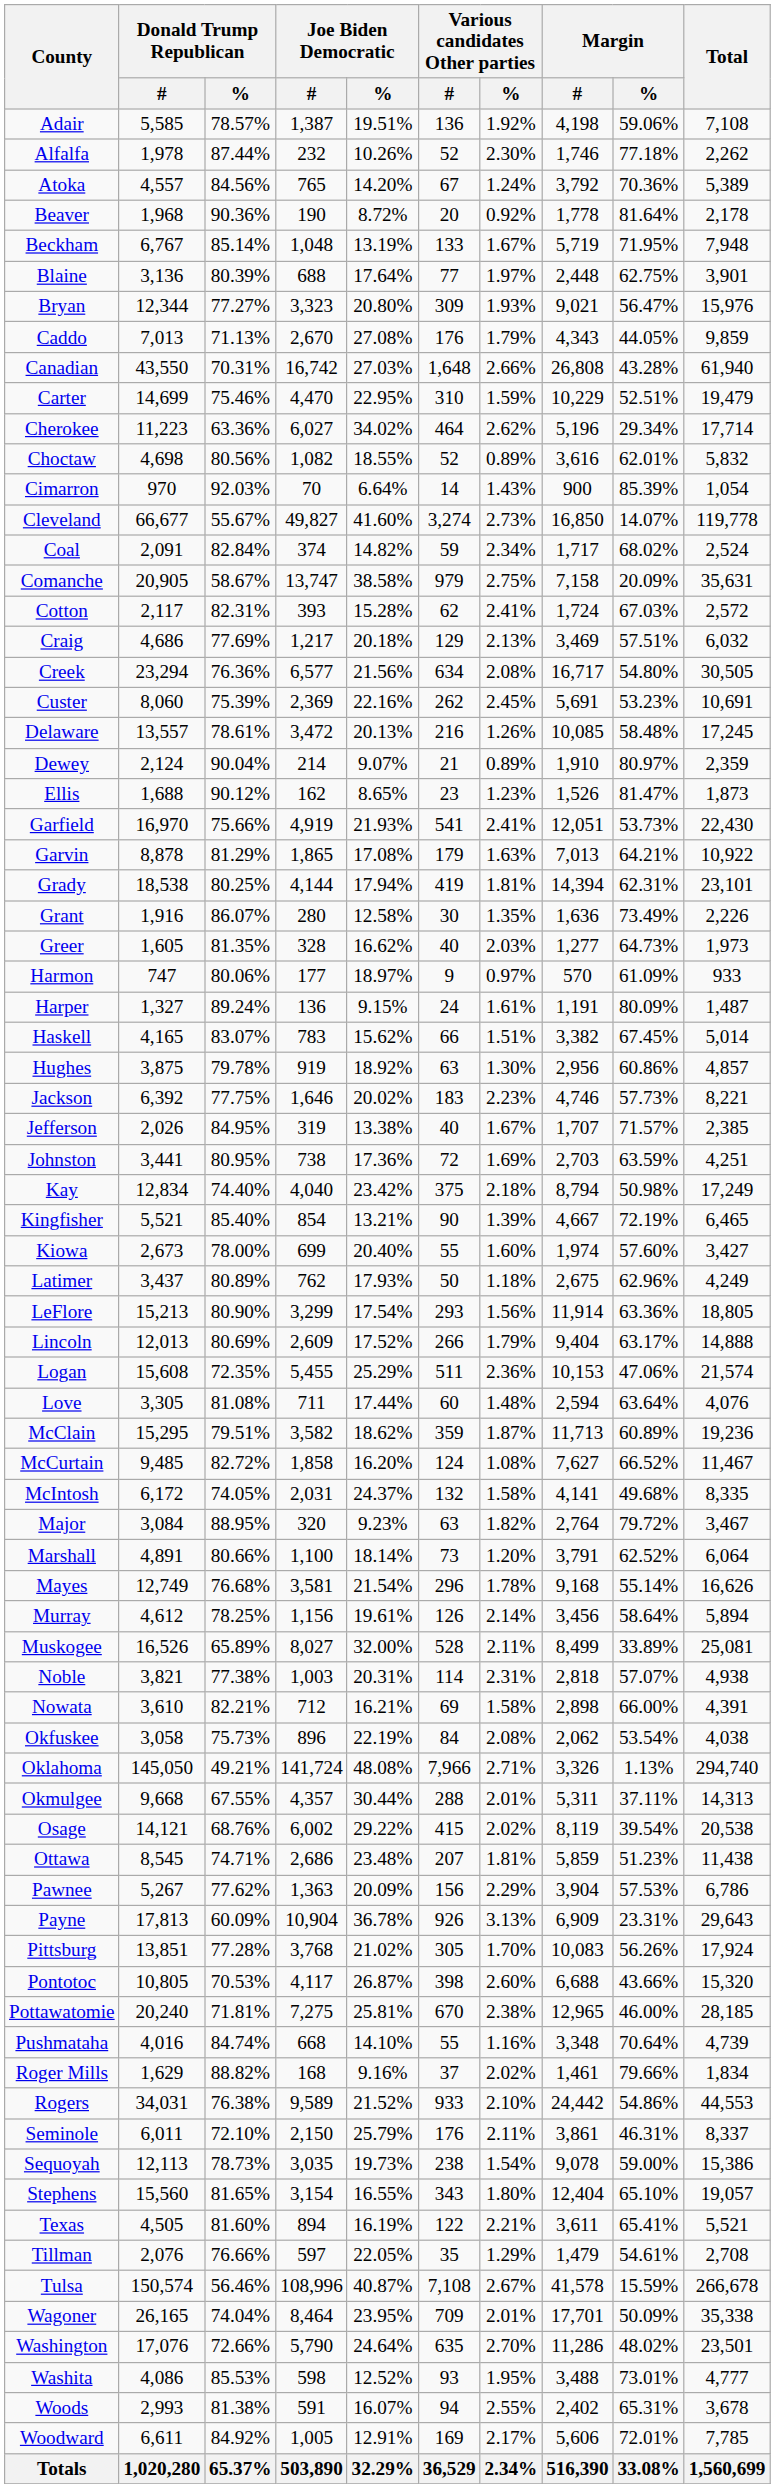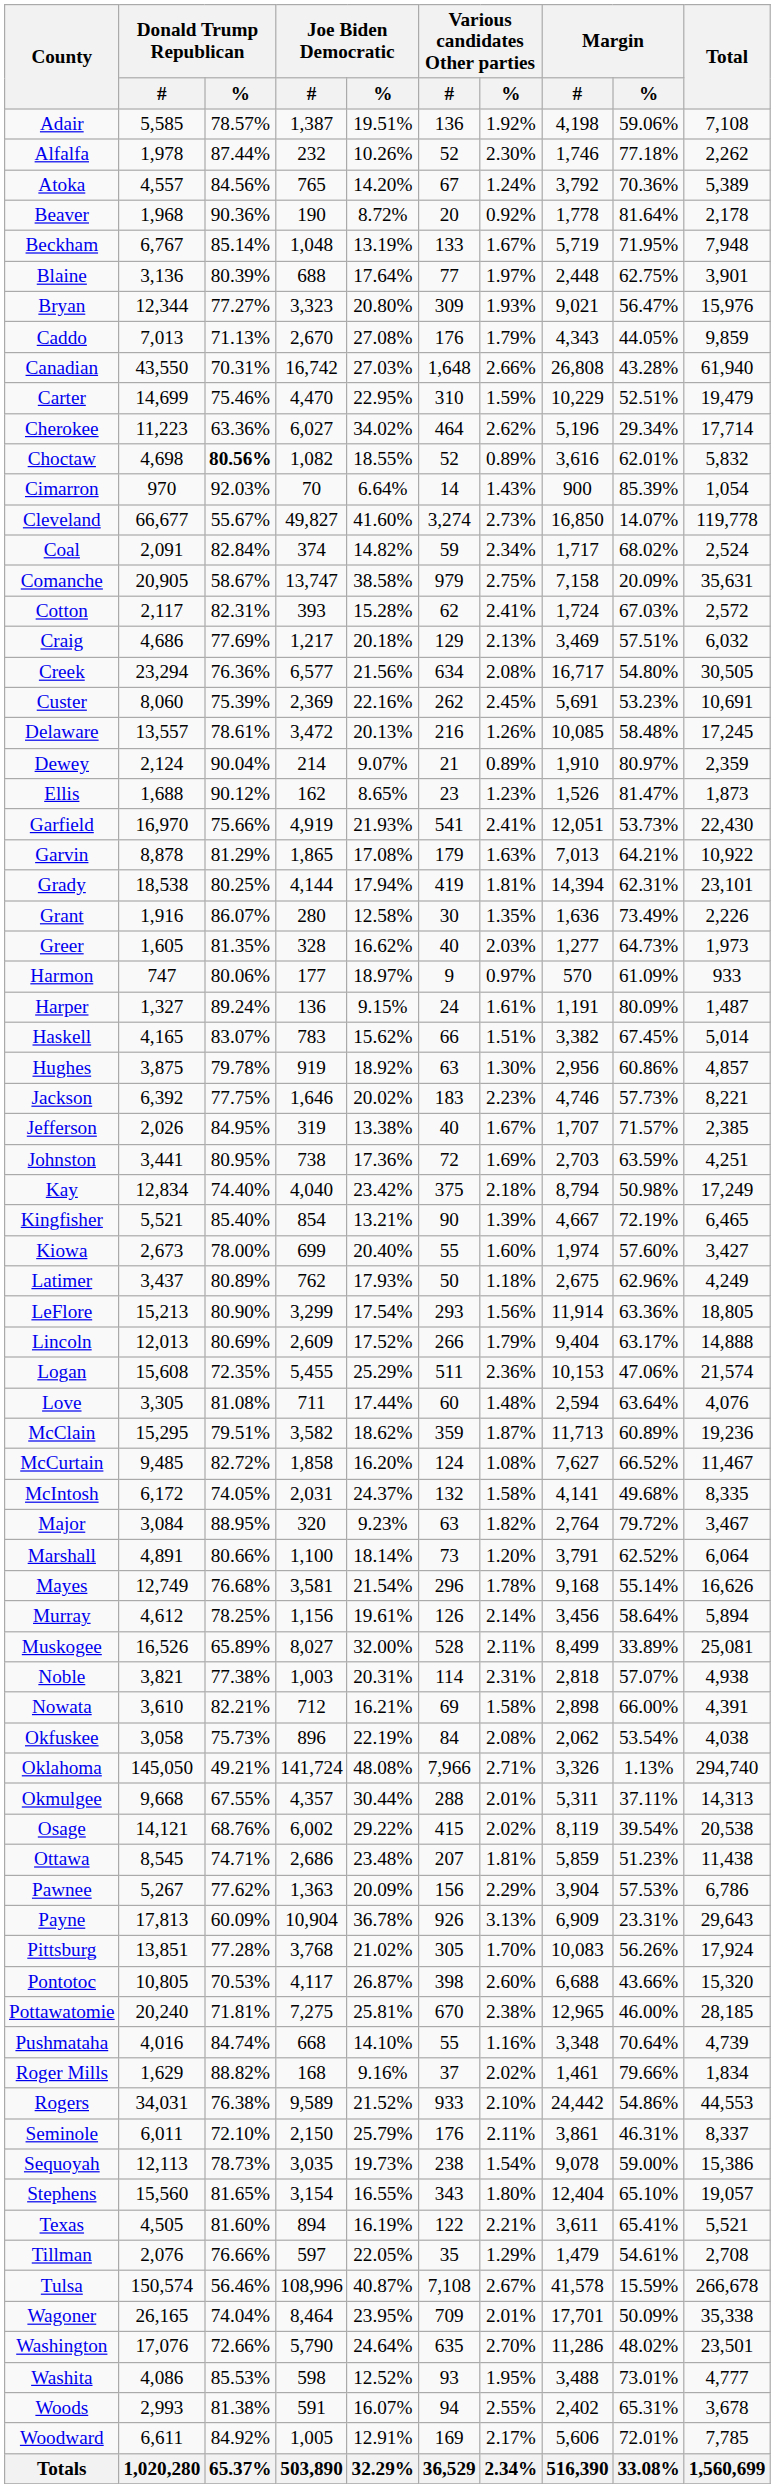(240, 458) normal -> (240, 458) bold
